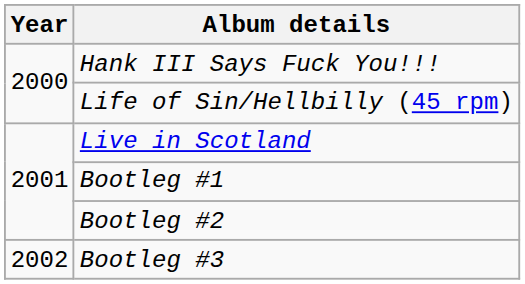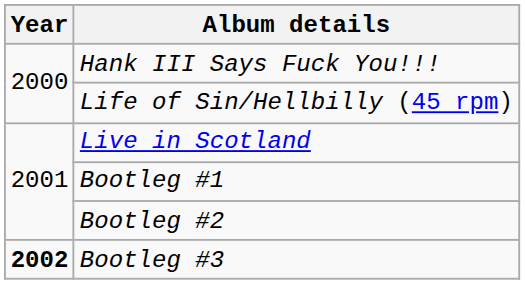(40, 260) normal -> (40, 260) bold
